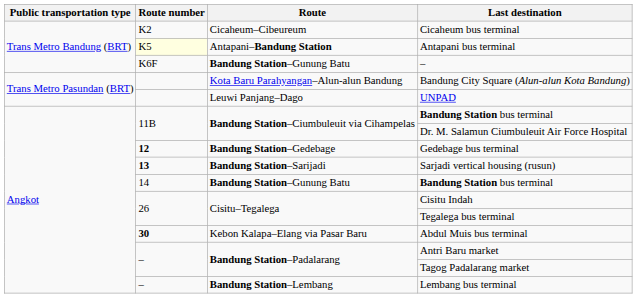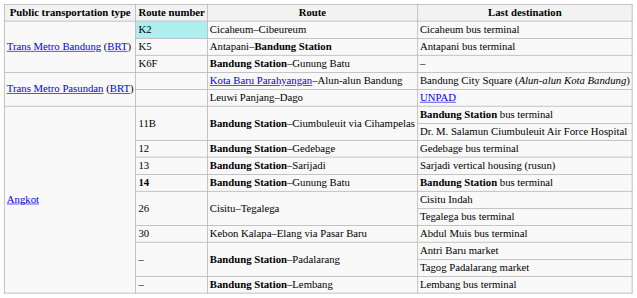(145, 30) no background -> (145, 30) paleturquoise background
(145, 47) lightyellow background -> (145, 47) no background
(144, 149) bold -> (144, 149) normal
(144, 166) bold -> (144, 166) normal
(144, 183) normal -> (144, 183) bold
(144, 234) bold -> (144, 234) normal
